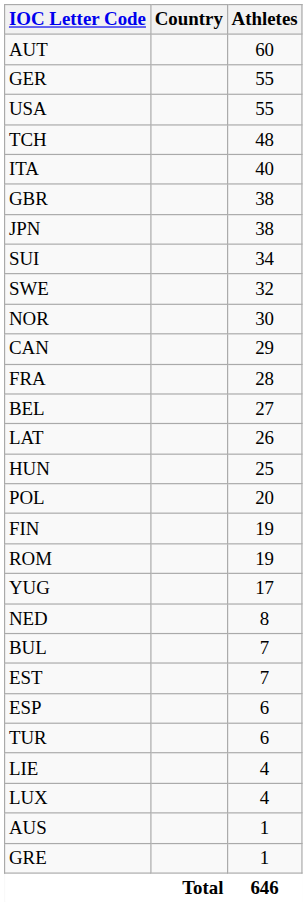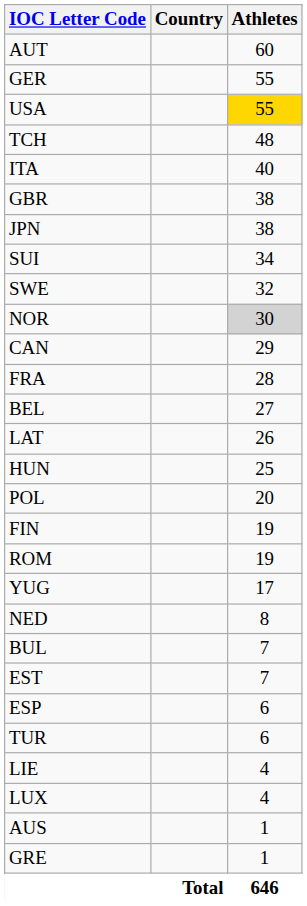(265, 109) no background -> (265, 109) gold background
(265, 318) no background -> (265, 318) lightgrey background
